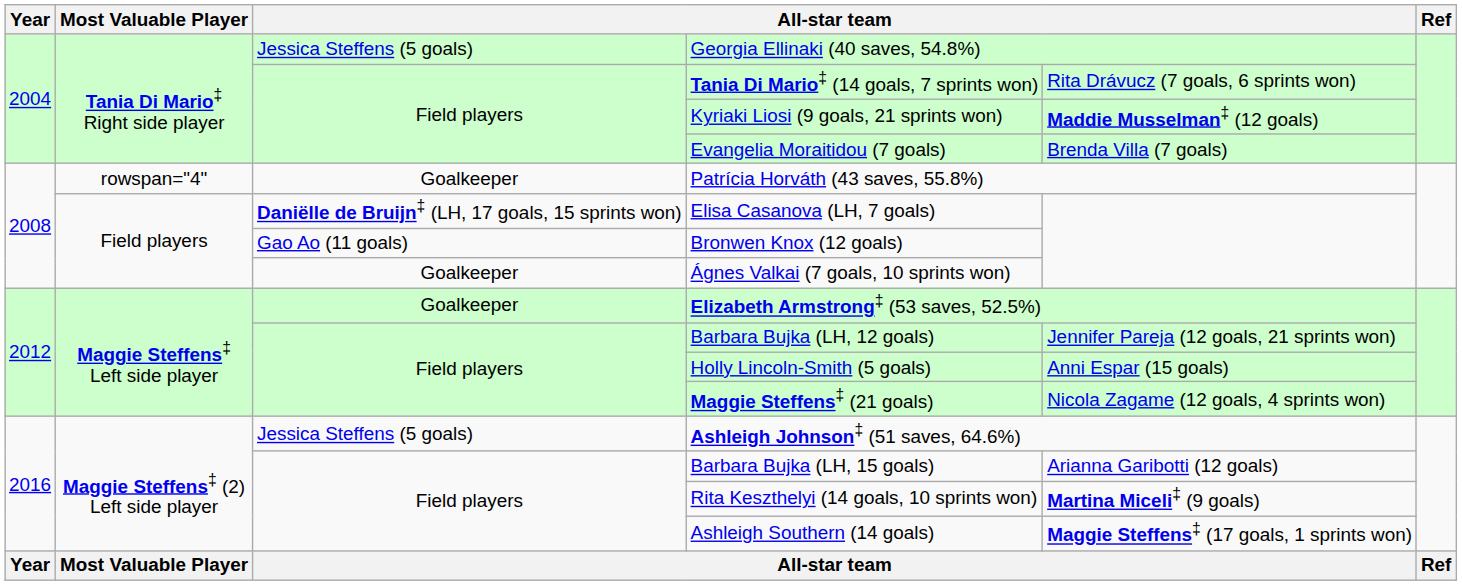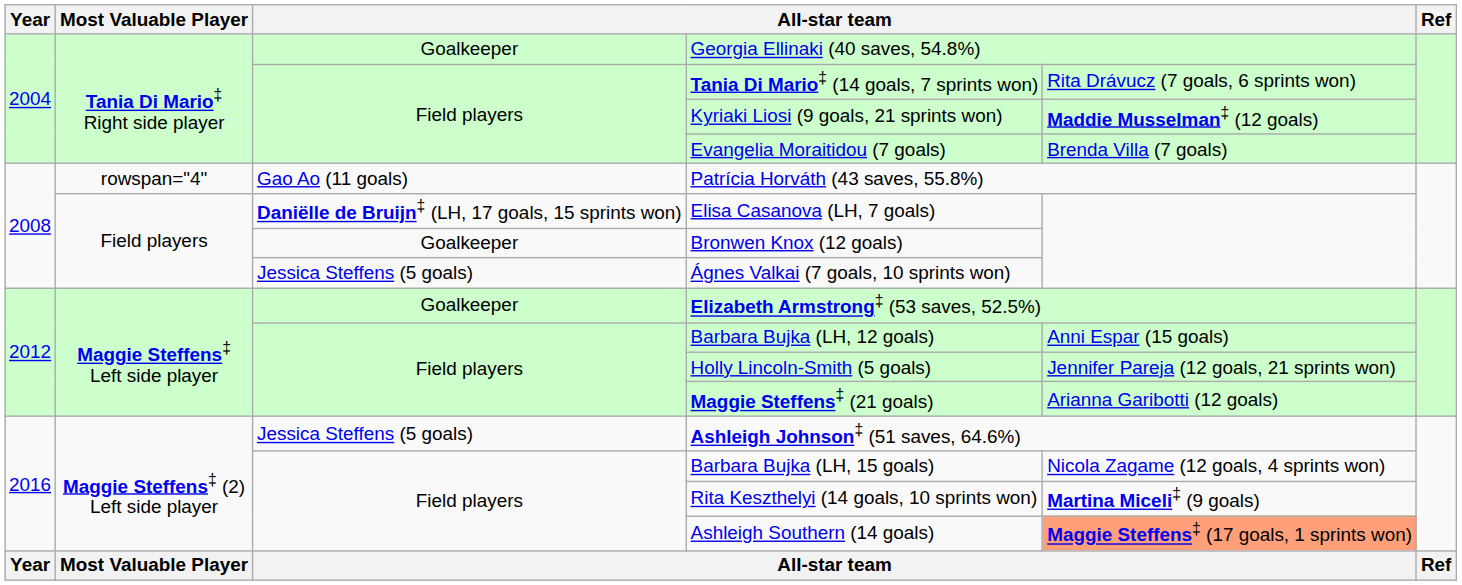(365, 49) Jessica Steffens (5 goals) -> (469, 49) Goalkeeper
(469, 178) Goalkeeper -> (332, 178) Gao Ao (11 goals)
(332, 242) Gao Ao (11 goals) -> (469, 242) Goalkeeper
(469, 272) Goalkeeper -> (365, 272) Jessica Steffens (5 goals)
(1222, 337) Jennifer Pareja (12 goals, 21 sprints won) -> (1138, 337) Anni Espar (15 goals)
(1138, 367) Anni Espar (15 goals) -> (1222, 367) Jennifer Pareja (12 goals, 21 sprints won)
(1216, 399) Nicola Zagame (12 goals, 4 sprints won) -> (1163, 399) Arianna Garibotti (12 goals)
(1163, 466) Arianna Garibotti (12 goals) -> (1216, 466) Nicola Zagame (12 goals, 4 sprints won)
(1230, 533) no background -> (1230, 533) lightsalmon background
